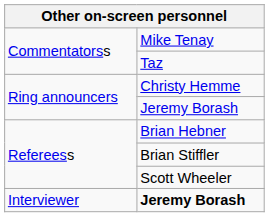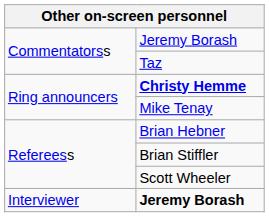(177, 40) Mike Tenay -> (188, 40) Jeremy Borash
(190, 85) normal -> (193, 85) bold
(189, 108) Jeremy Borash -> (176, 108) Mike Tenay
